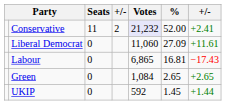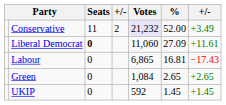(202, 28) +2.41 -> (202, 28) +3.49
(90, 44) normal -> (90, 44) bold
(202, 92) +1.44 -> (202, 92) +1.45
